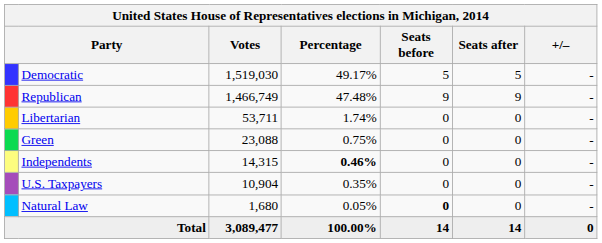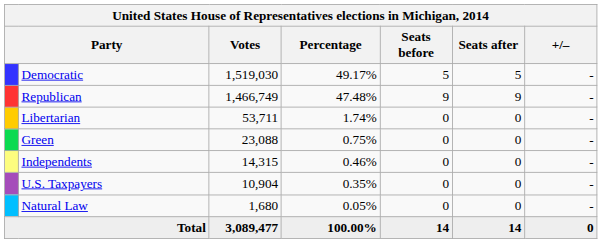(359, 162) bold -> (360, 162) normal
(446, 205) bold -> (446, 205) normal
